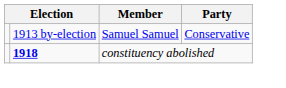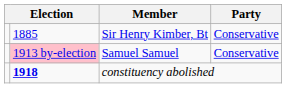+ row: (155, 33)
(54, 33) no background -> (54, 53) pink background
